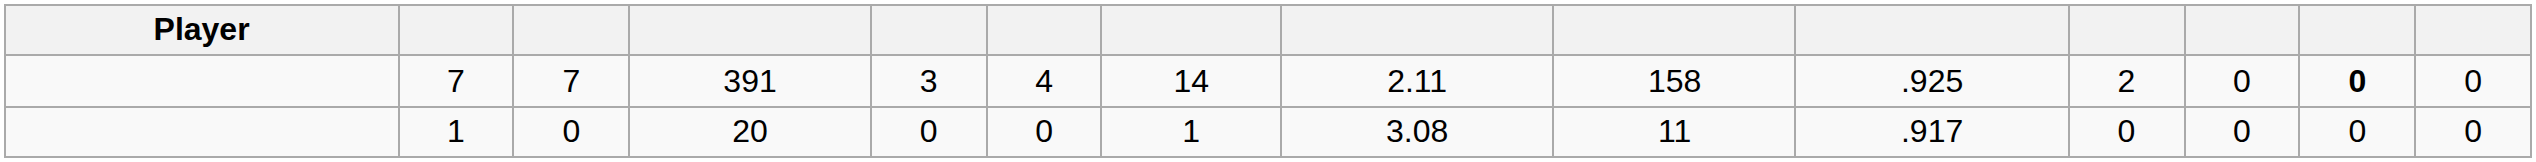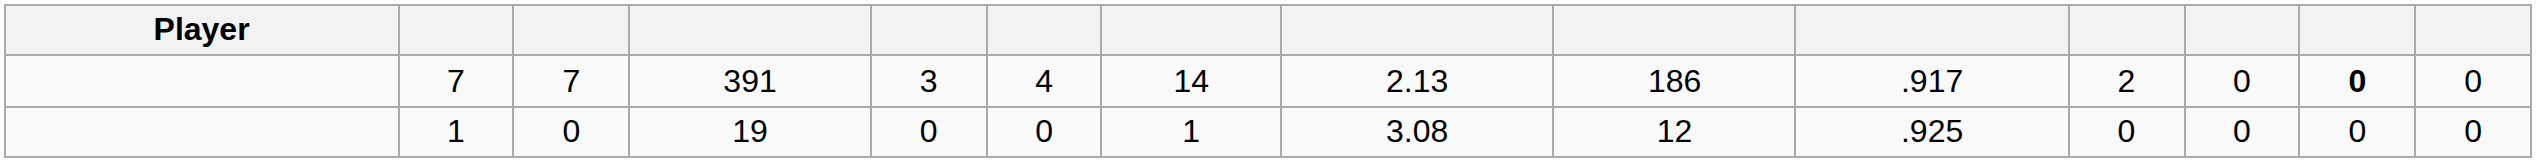(1417, 80) 2.11 -> (1417, 80) 2.13
(1675, 80) 158 -> (1675, 80) 186
(1932, 80) .925 -> (1932, 80) .917
(750, 131) 20 -> (750, 131) 19
(1675, 131) 11 -> (1675, 131) 12
(1932, 131) .917 -> (1932, 131) .925
